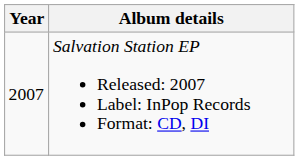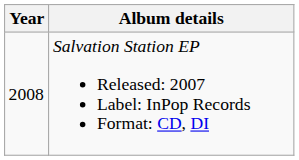(26, 93) 2007 -> (26, 93) 2008
